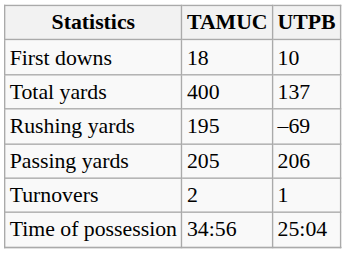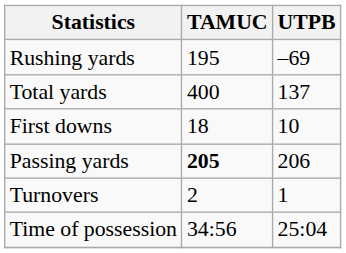rows swapped: (61, 57) <-> (72, 126)
(203, 160) normal -> (203, 160) bold
